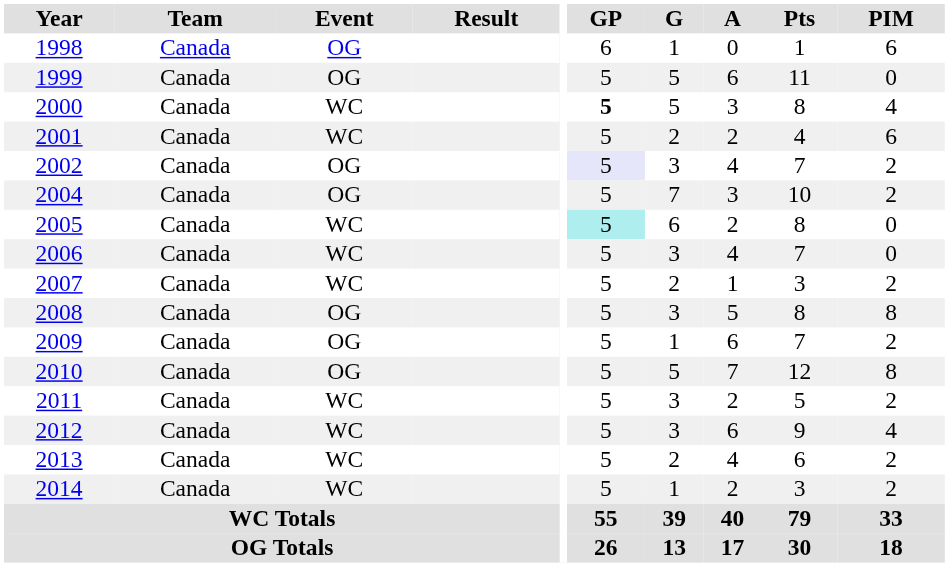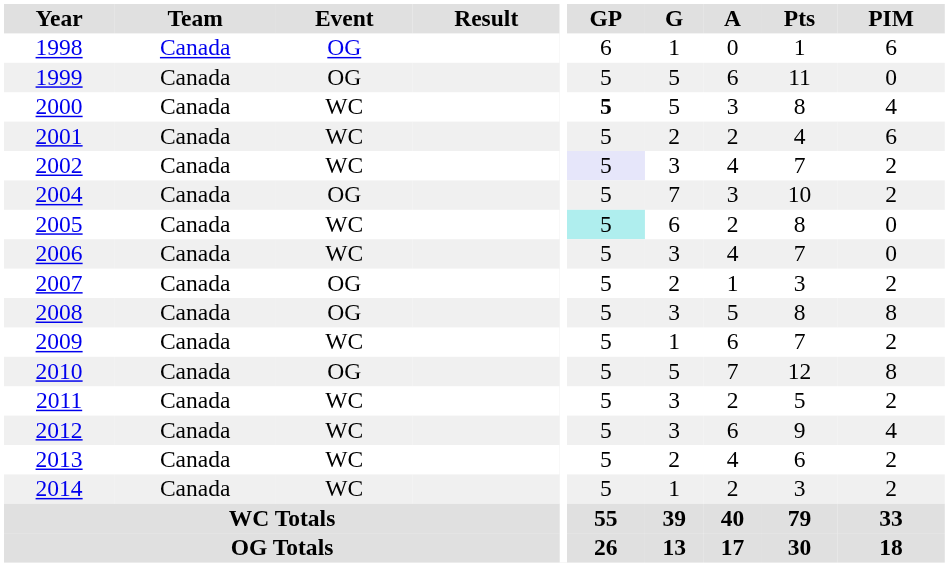(344, 165) OG -> (344, 165) WC
(344, 283) WC -> (344, 283) OG
(344, 341) OG -> (344, 341) WC
